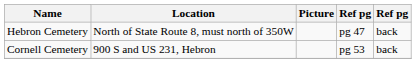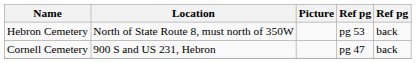(352, 31) pg 47 -> (352, 31) pg 53
(352, 49) pg 53 -> (352, 49) pg 47
